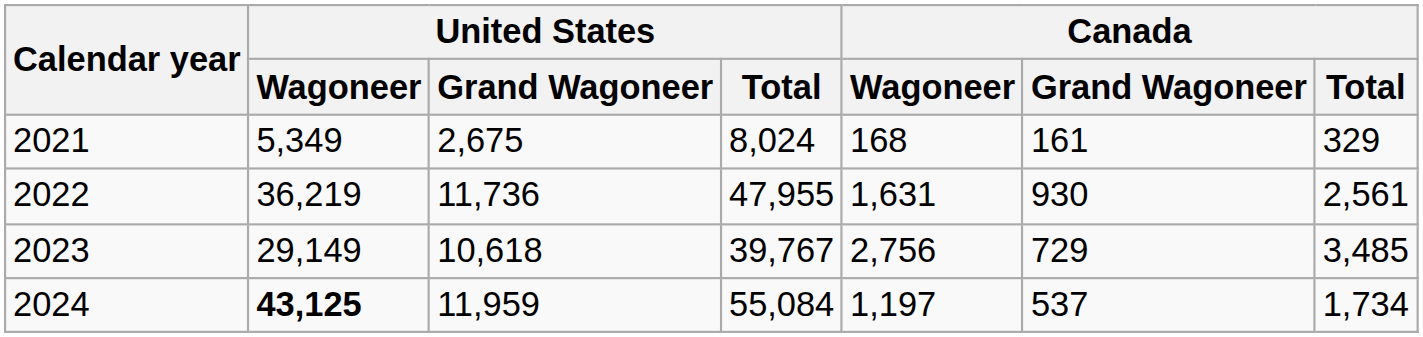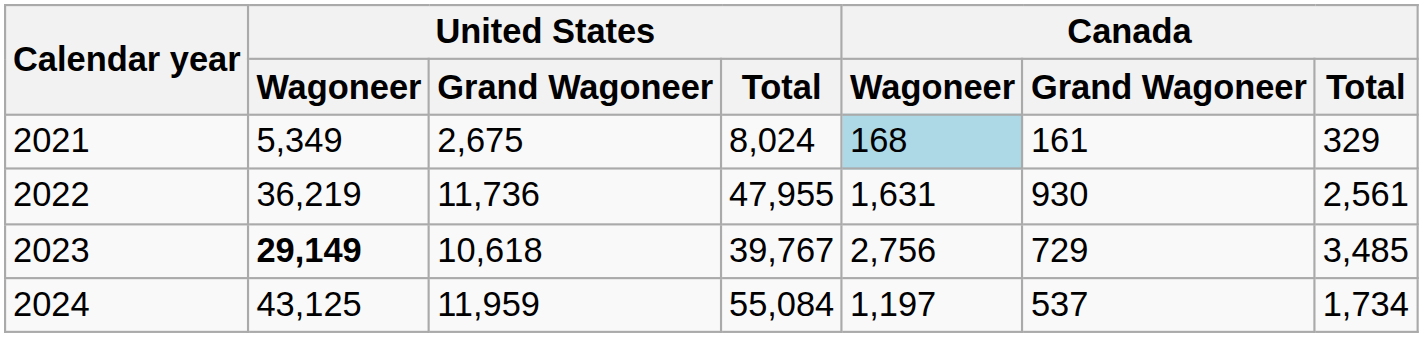(879, 140) no background -> (879, 140) lightblue background
(309, 250) normal -> (309, 250) bold
(309, 304) bold -> (309, 304) normal
